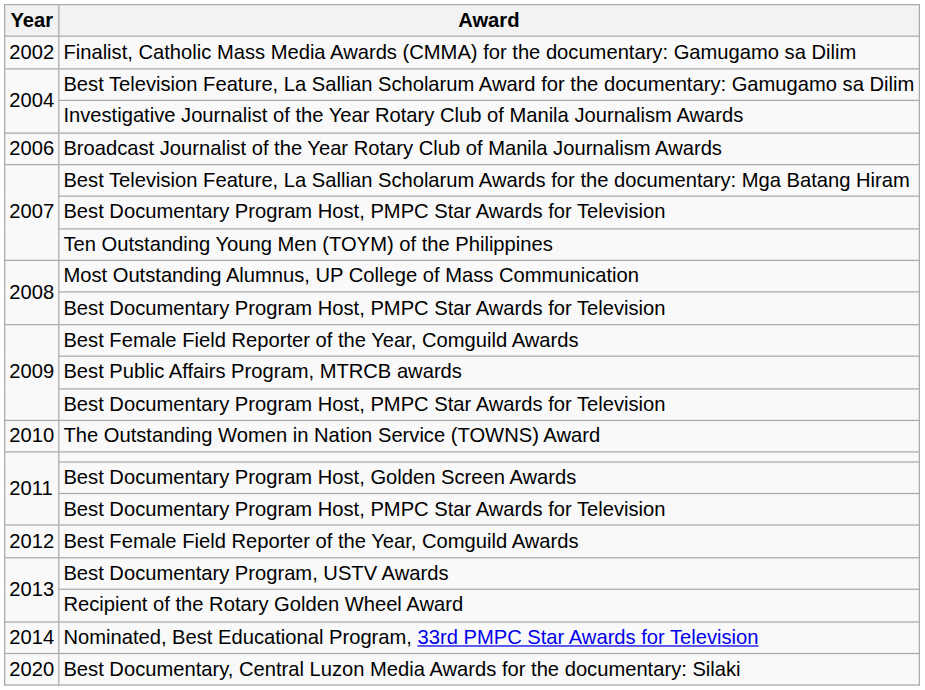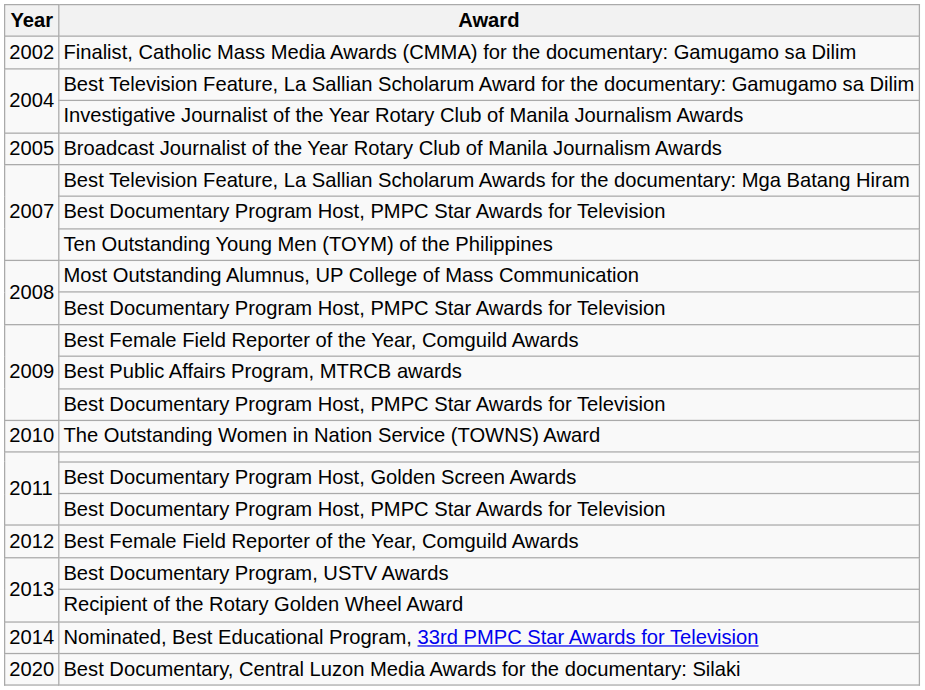(32, 148) 2006 -> (32, 148) 2005
